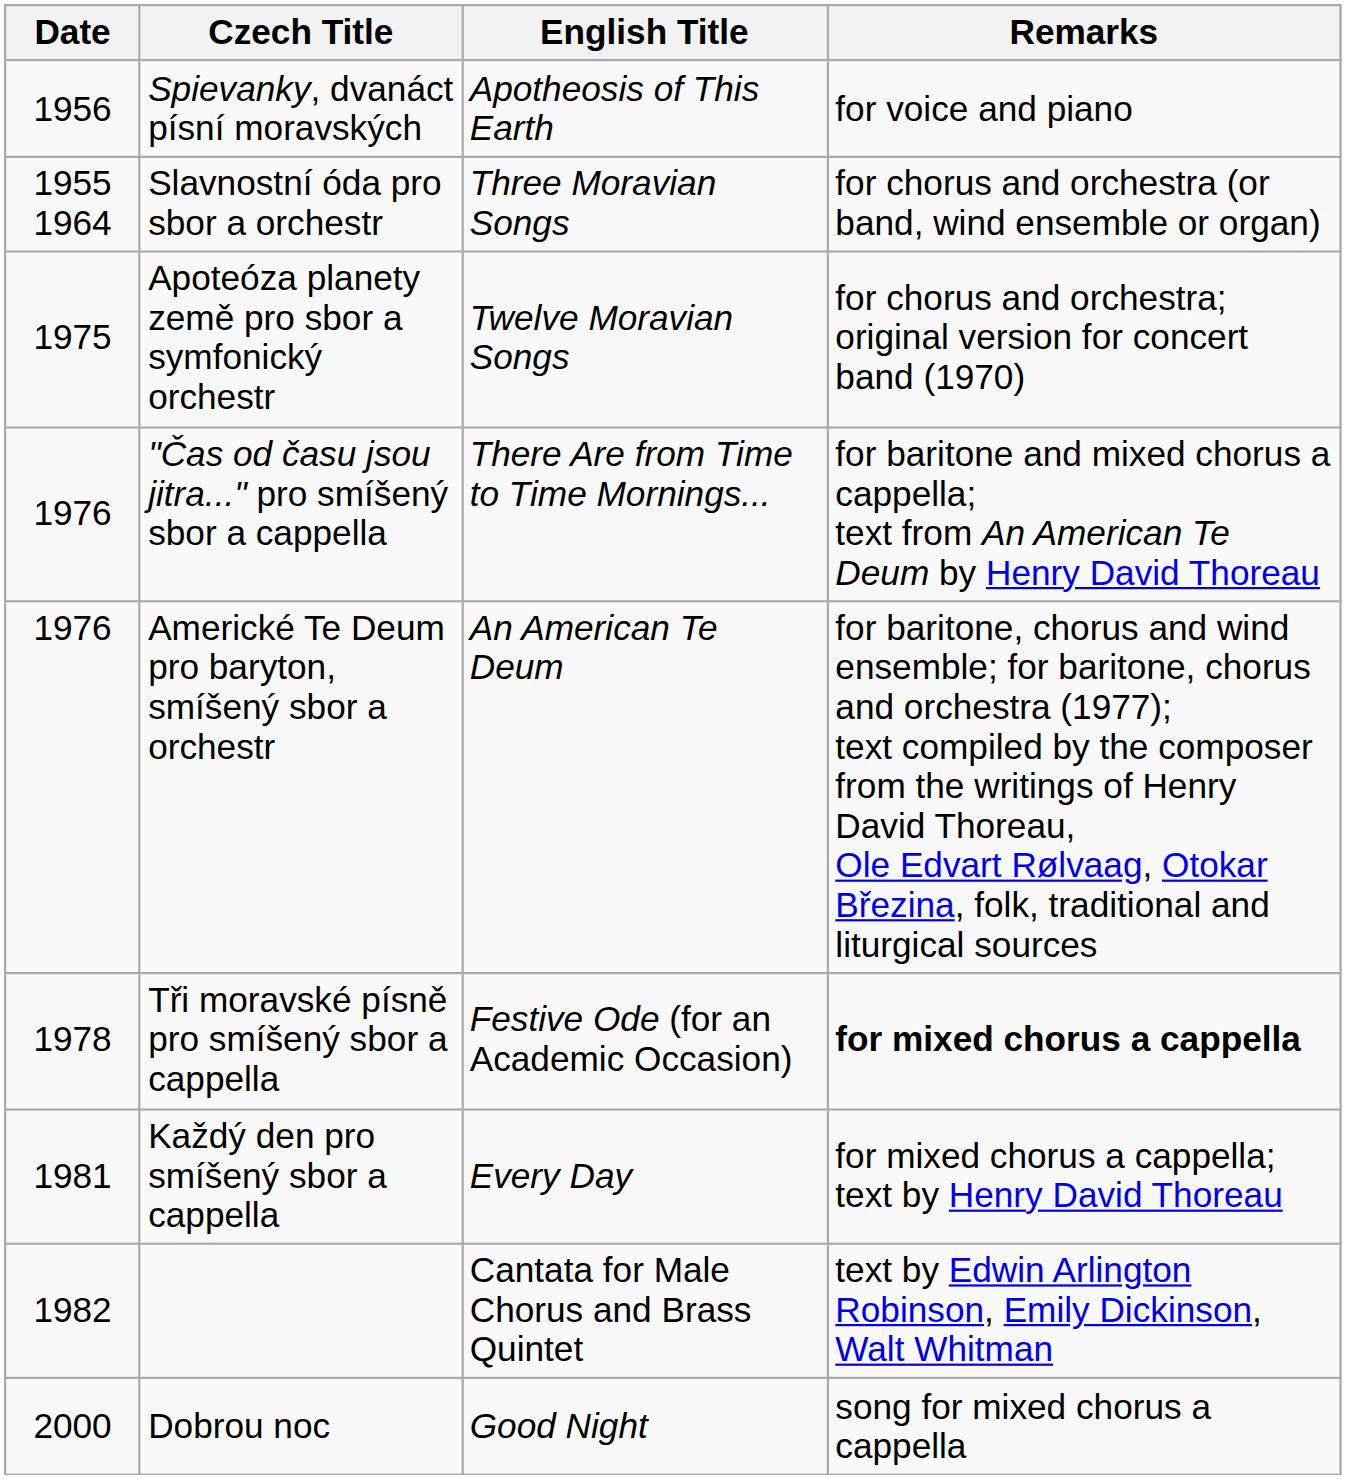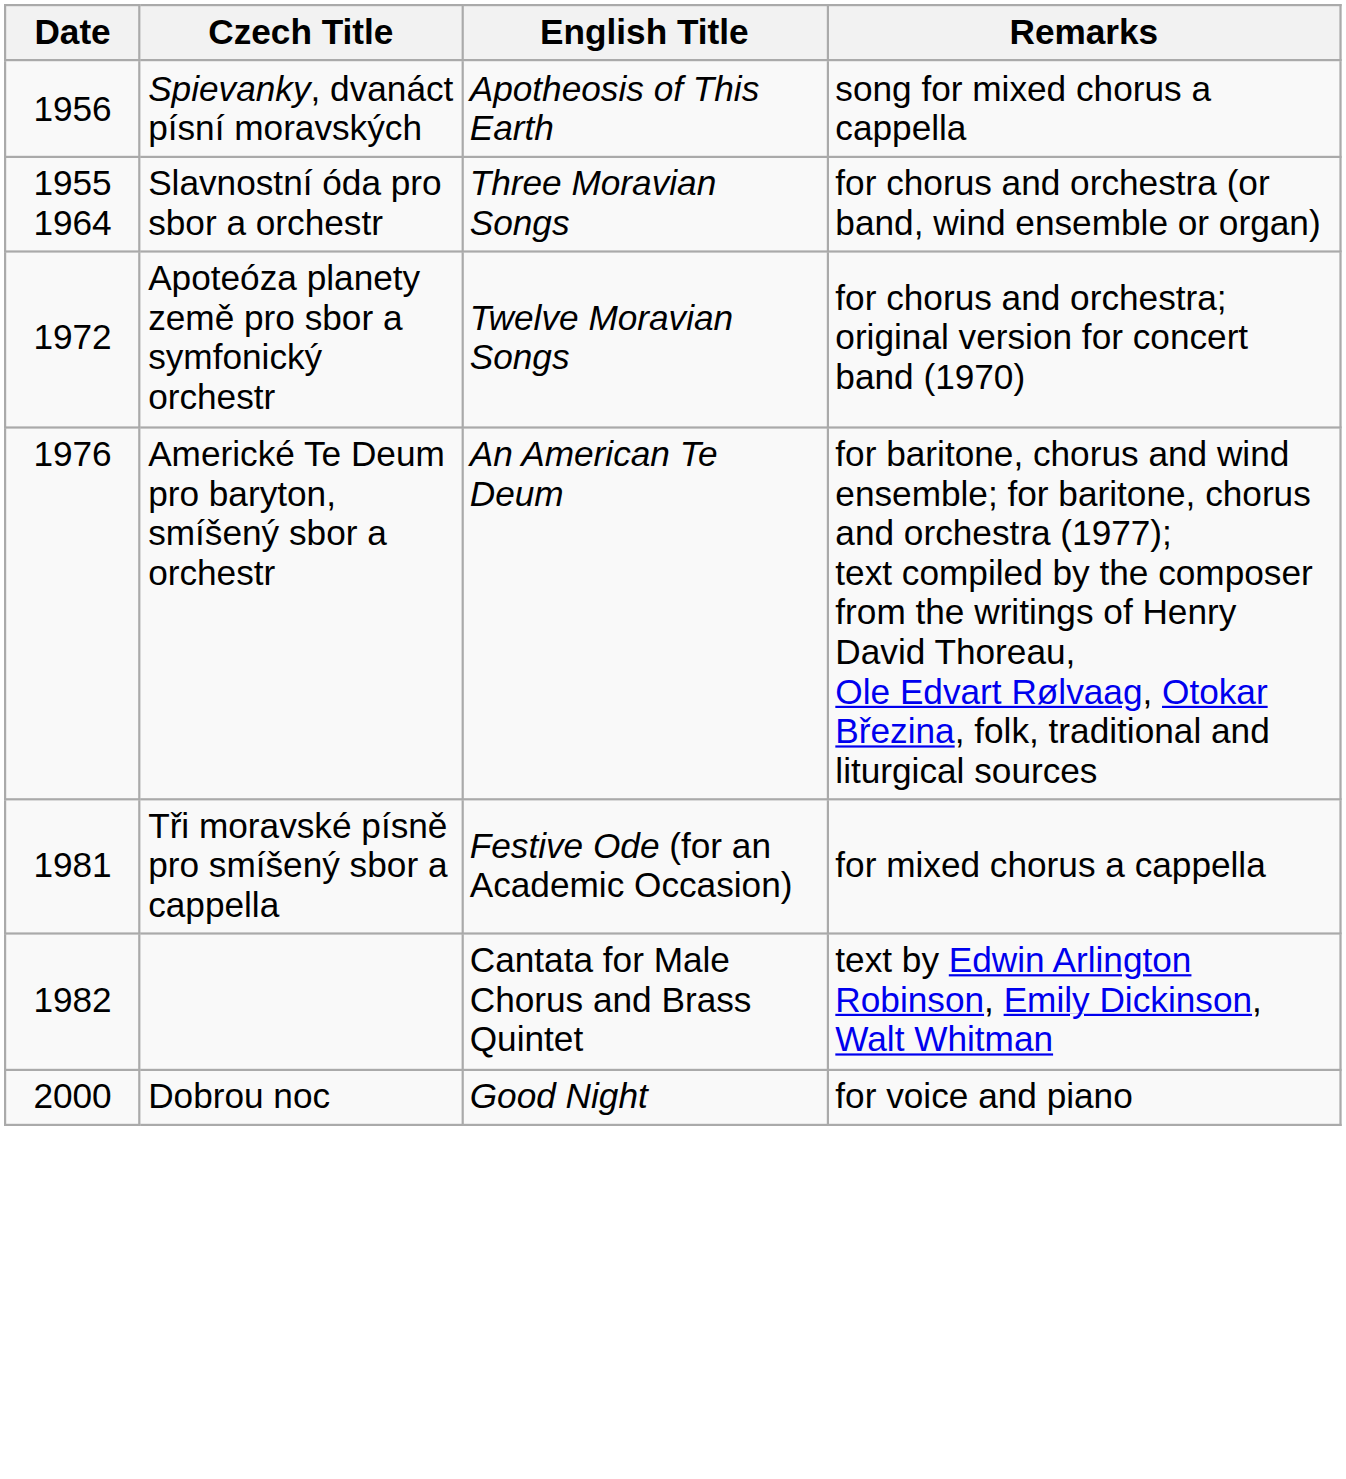(984, 108) for voice and piano -> (1023, 108) song for mixed chorus a cappella
(73, 338) 1975 -> (73, 338) 1972
- row: (298, 493)
(73, 1040) 1978 -> (73, 865) 1981
(1068, 1040) bold -> (1051, 865) normal
- row: (267, 1175)
(1023, 1425) song for mixed chorus a cappella -> (984, 1096) for voice and piano
